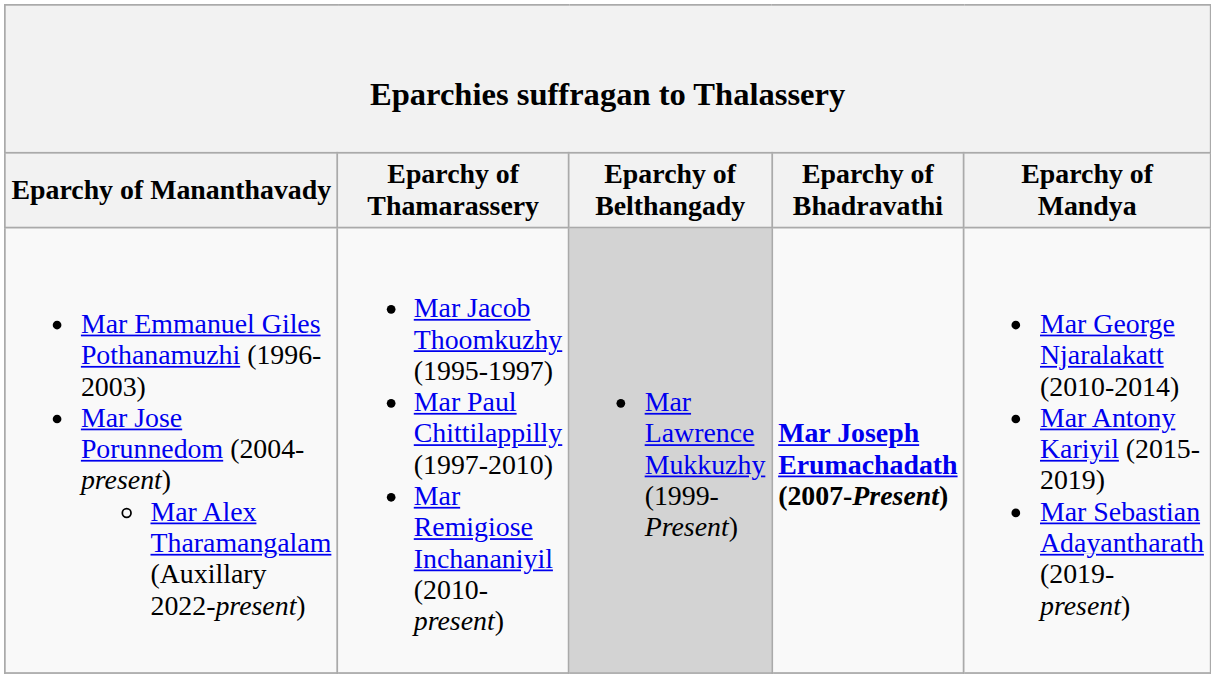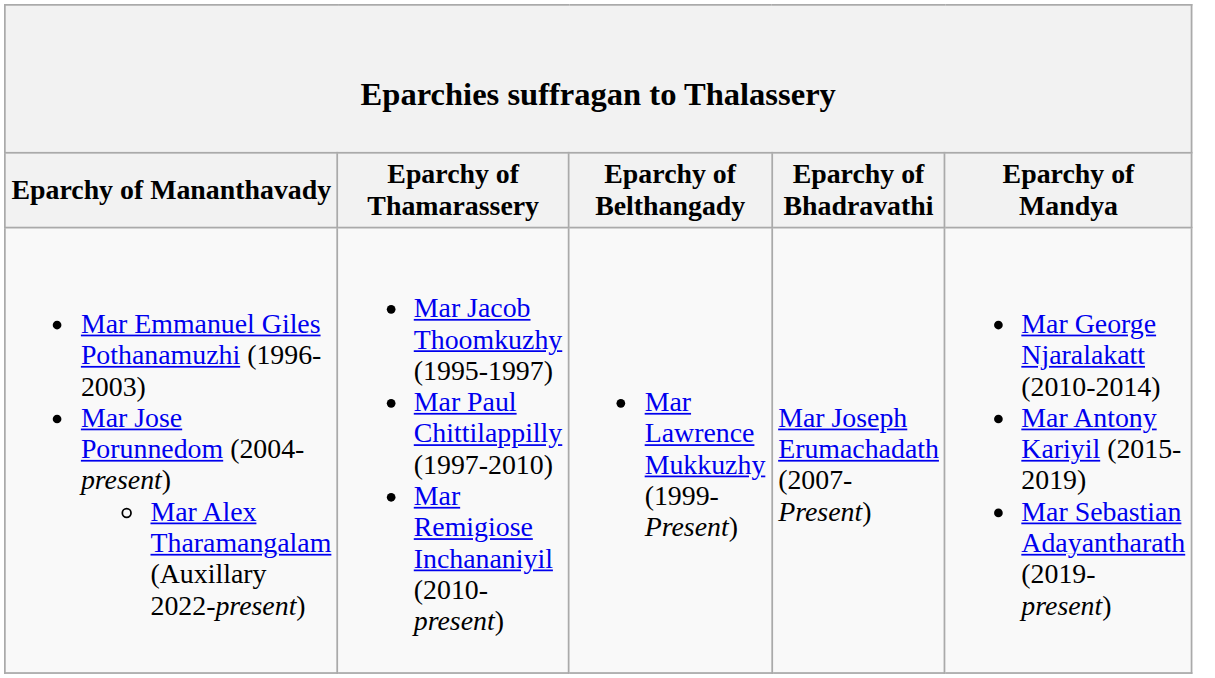(670, 466) lightgrey background -> (670, 466) no background
(868, 465) bold -> (859, 465) normal
